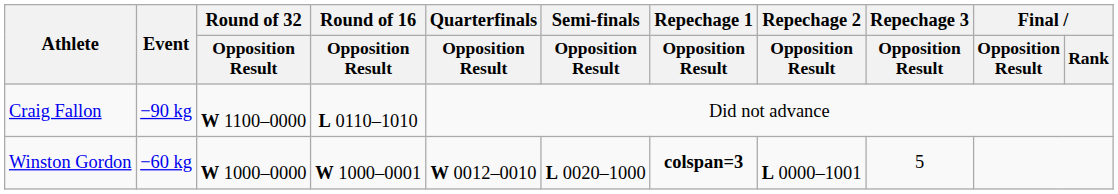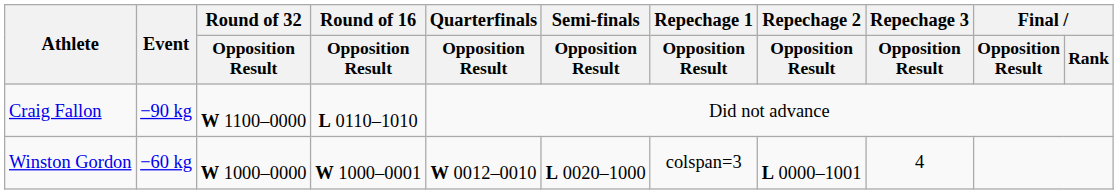(704, 162) bold -> (704, 162) normal
(919, 162) 5 -> (919, 162) 4
